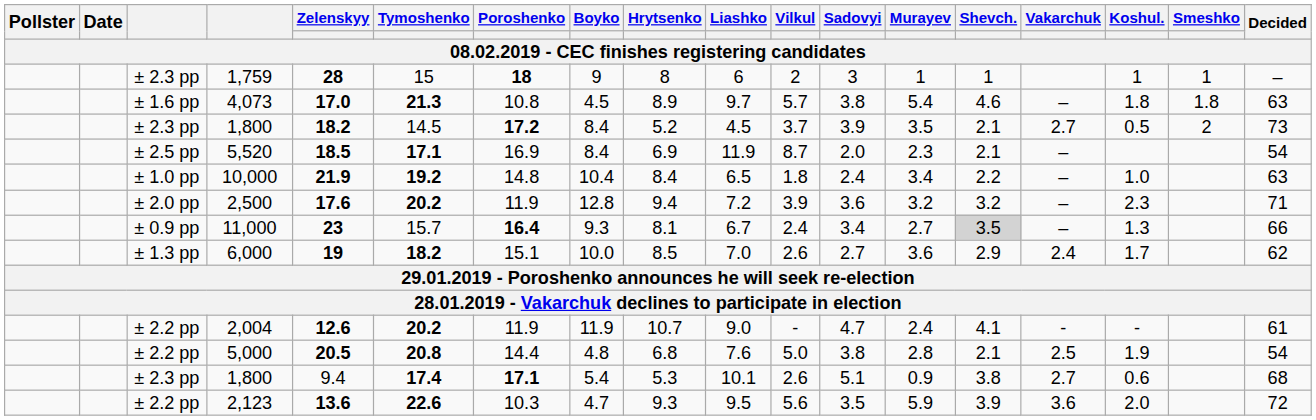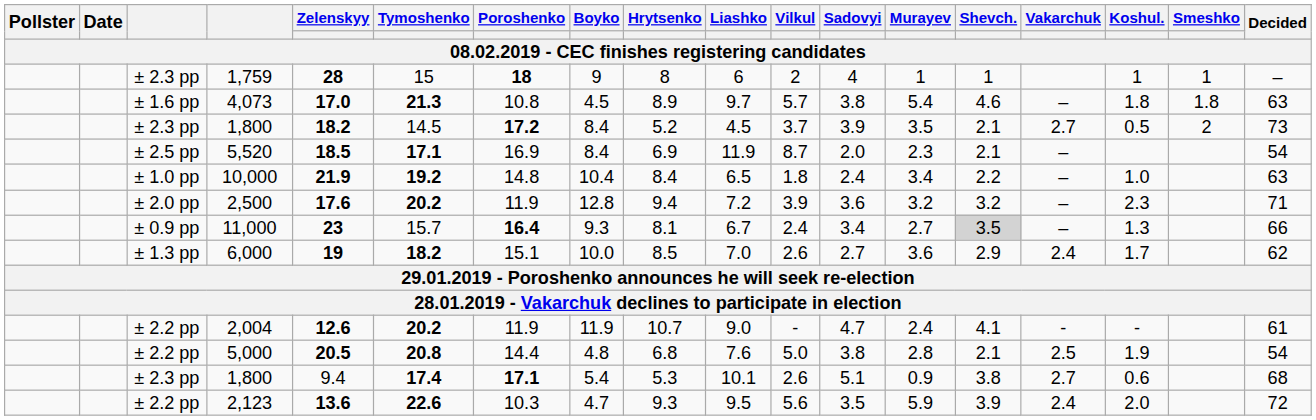(853, 76) 3 -> (853, 76) 4
(1063, 402) 3.6 -> (1063, 402) 2.4
